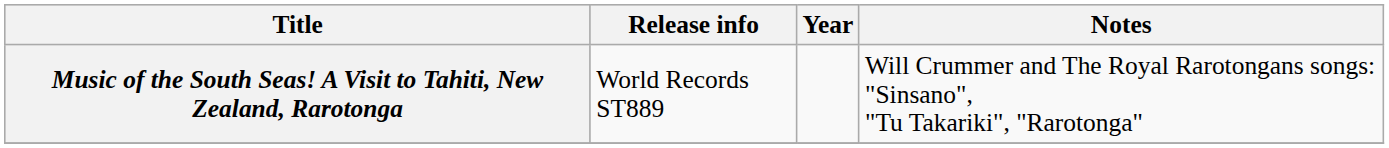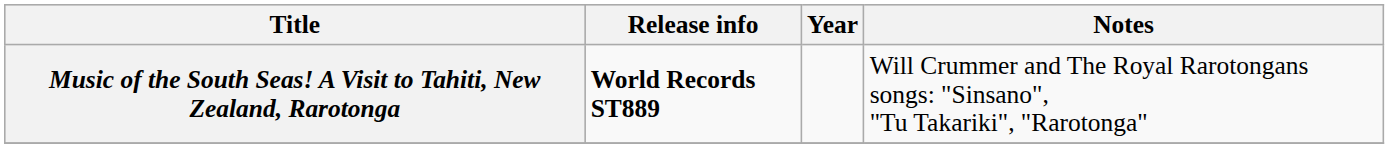(673, 93) normal -> (673, 93) bold
